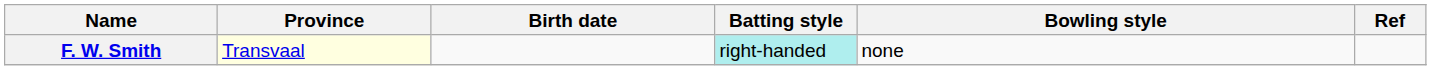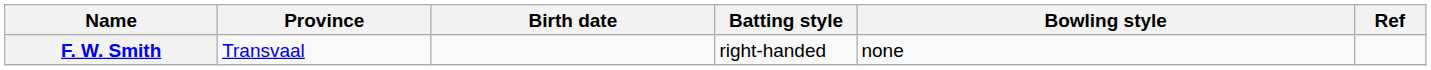(263, 50) lightyellow background -> (263, 50) no background
(773, 50) paleturquoise background -> (773, 50) no background
